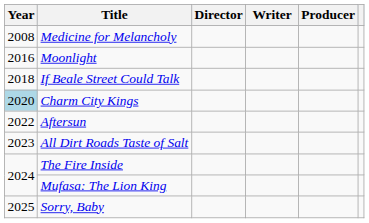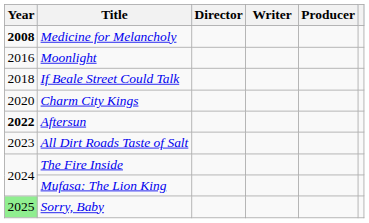(21, 36) normal -> (21, 36) bold
(21, 100) lightblue background -> (21, 100) no background
(21, 121) normal -> (21, 121) bold
(21, 206) no background -> (21, 206) lightgreen background
